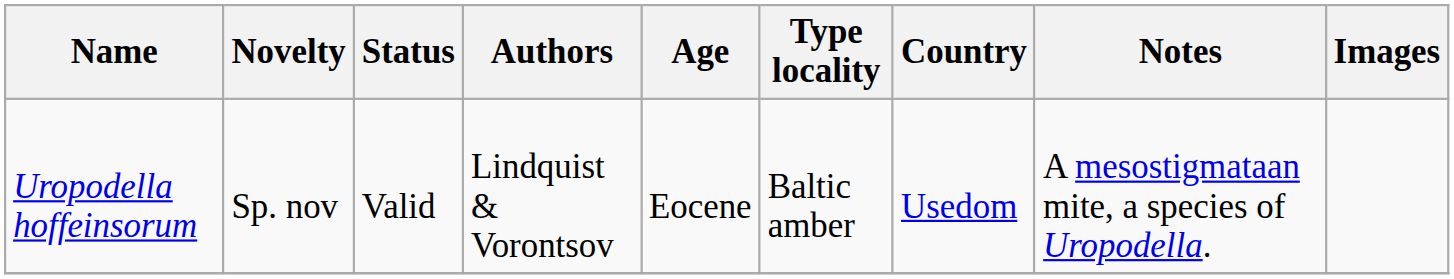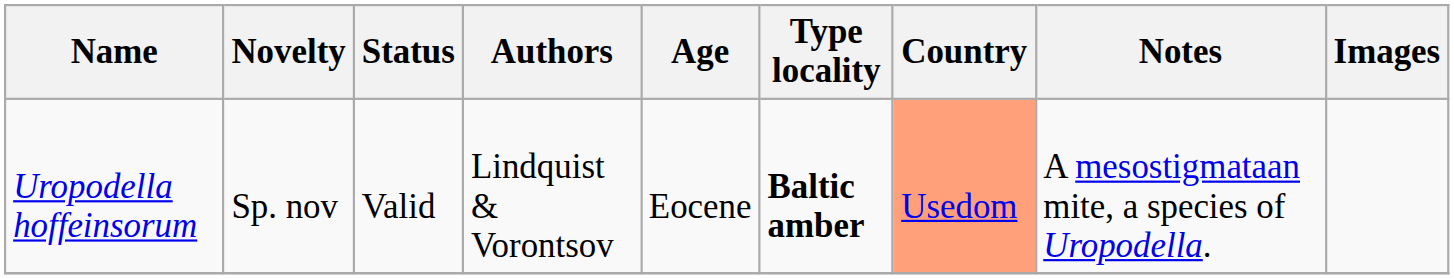(811, 205) normal -> (816, 205) bold
(959, 205) no background -> (959, 205) lightsalmon background
